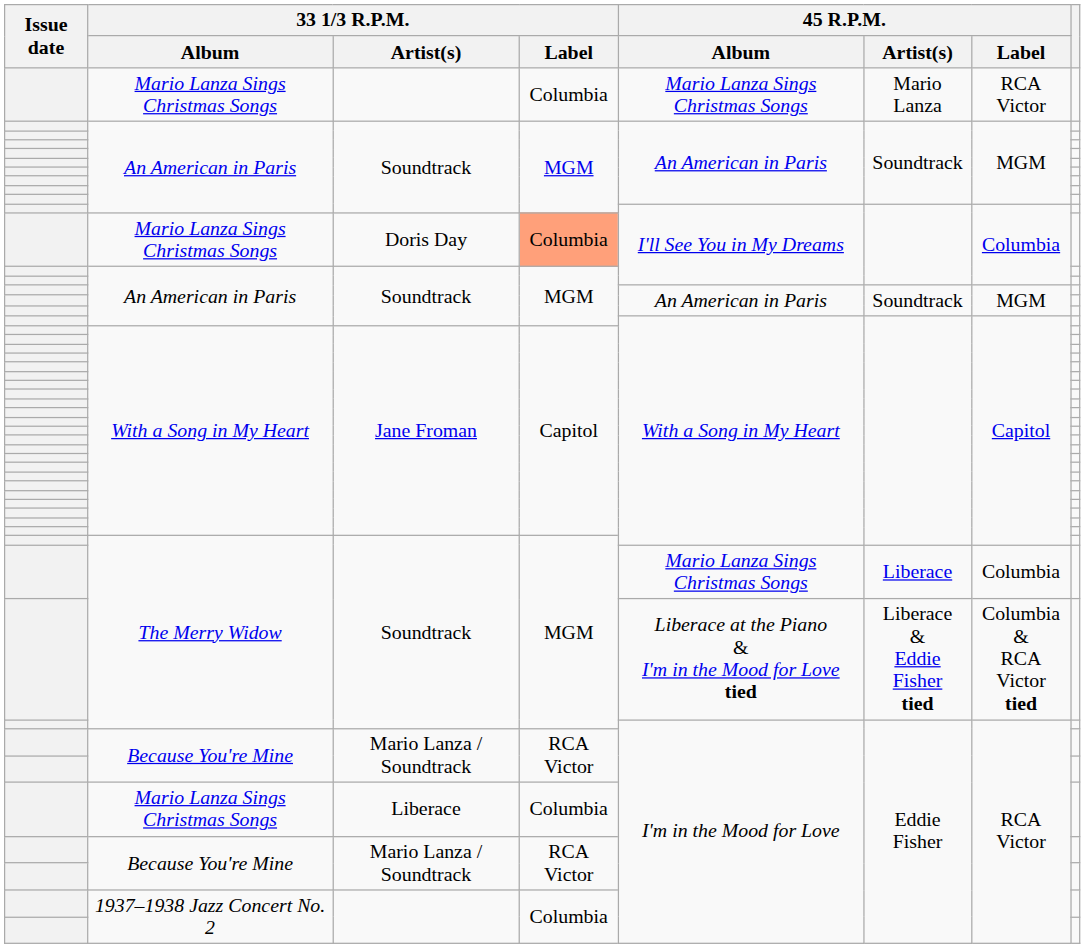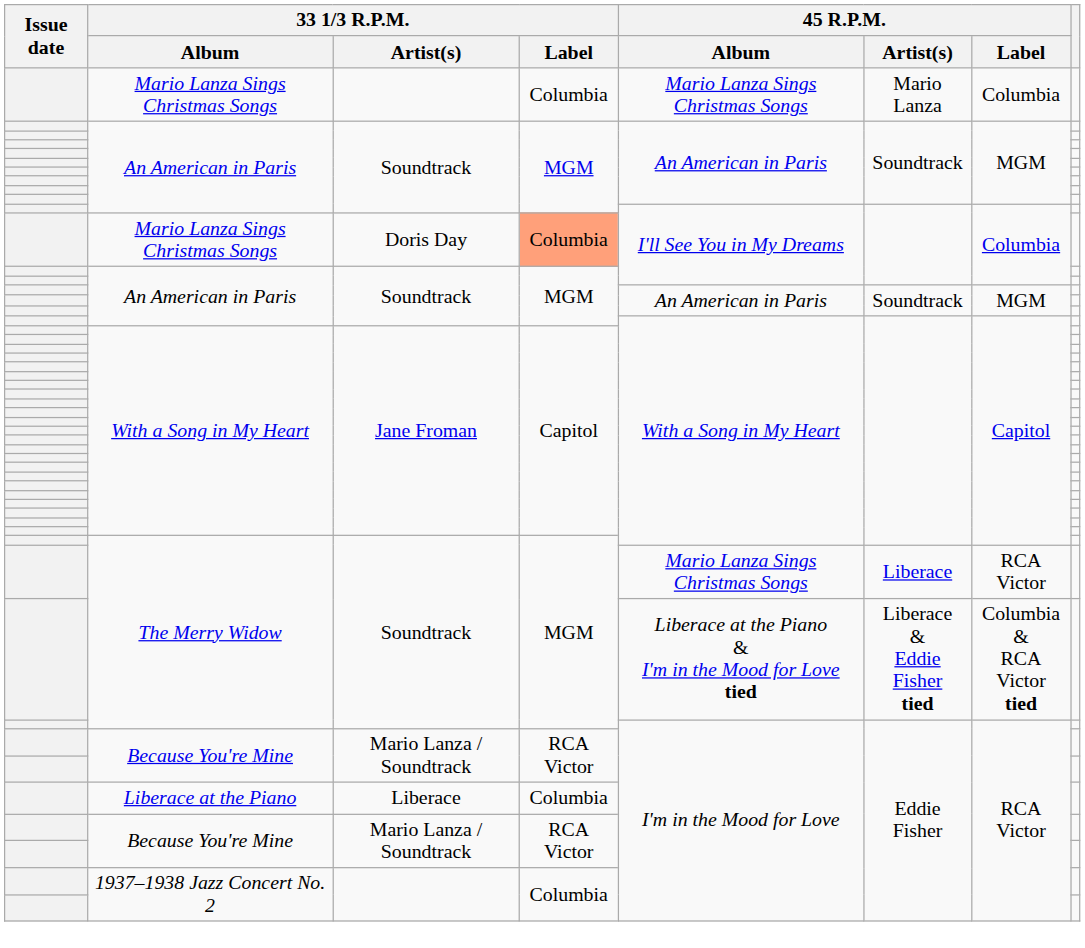(1021, 94) RCA Victor -> (1021, 94) Columbia
(1021, 571) Columbia -> (1021, 571) RCA Victor
(210, 809) Mario Lanza Sings Christmas Songs -> (210, 798) Liberace at the Piano
